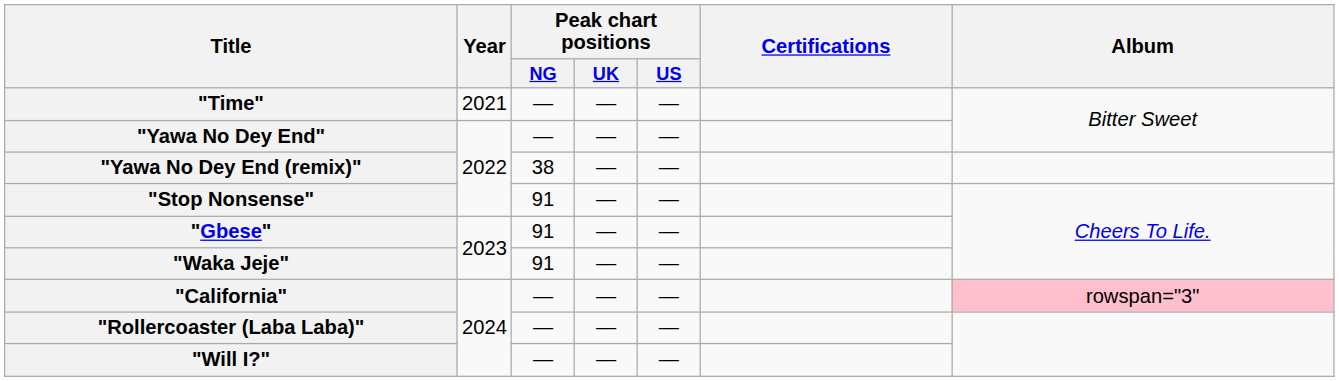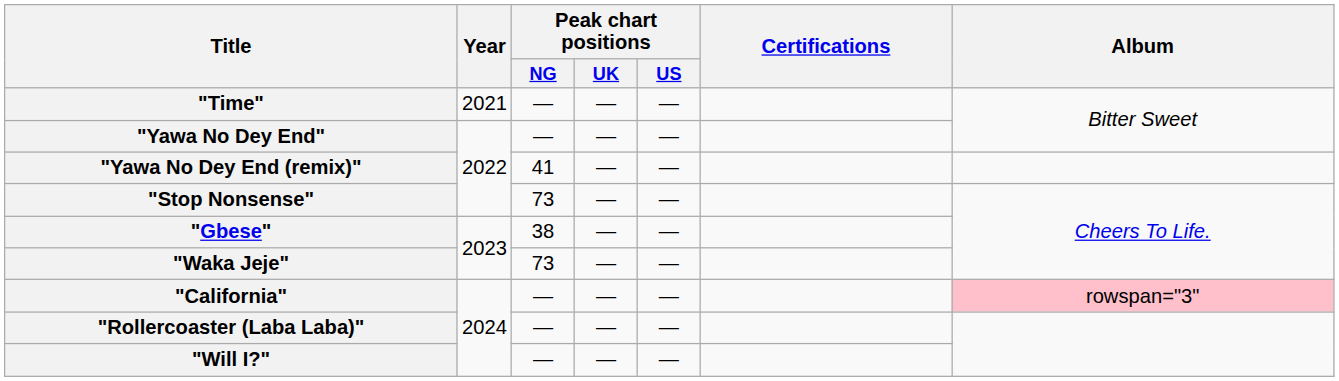(543, 167) 38 -> (543, 167) 41
(543, 199) 91 -> (543, 199) 73
(543, 231) 91 -> (543, 231) 38
(543, 263) 91 -> (543, 263) 73
